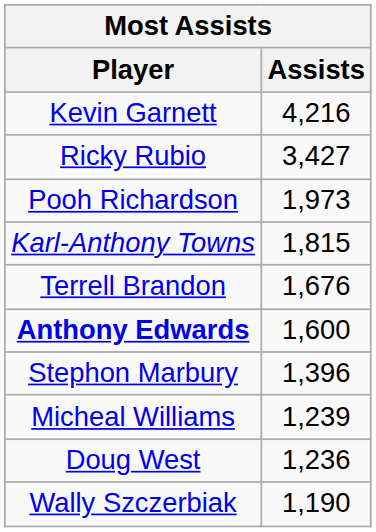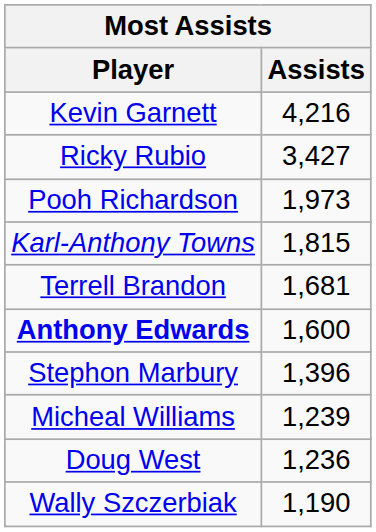(316, 286) 1,676 -> (316, 286) 1,681
